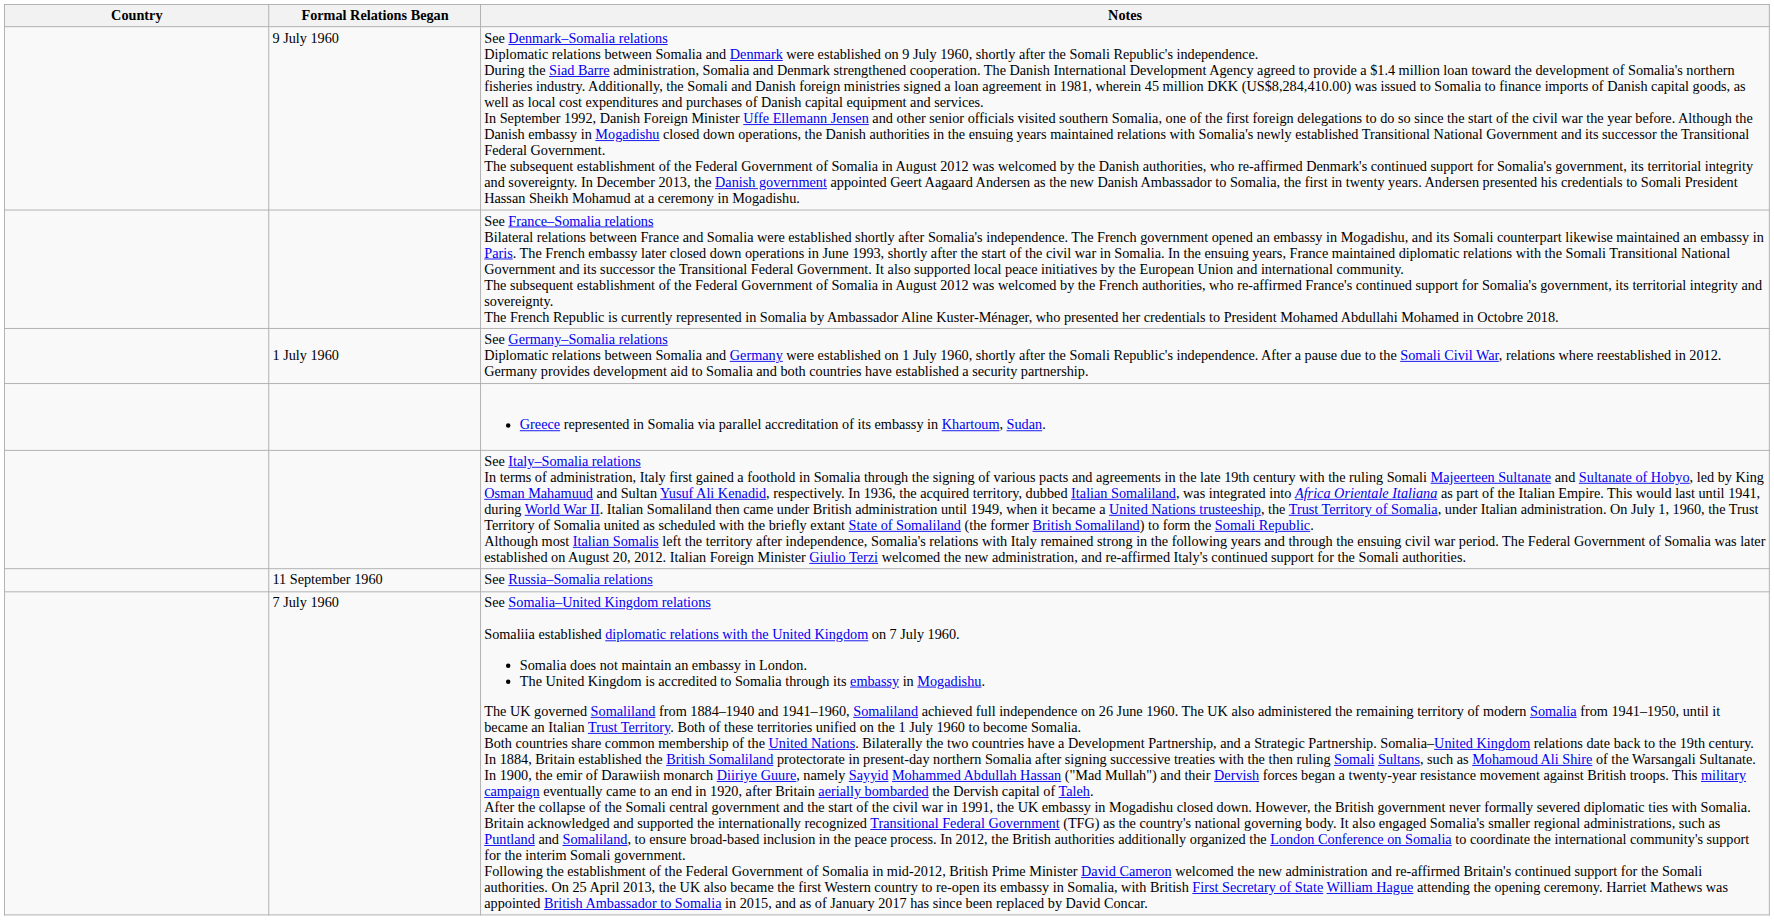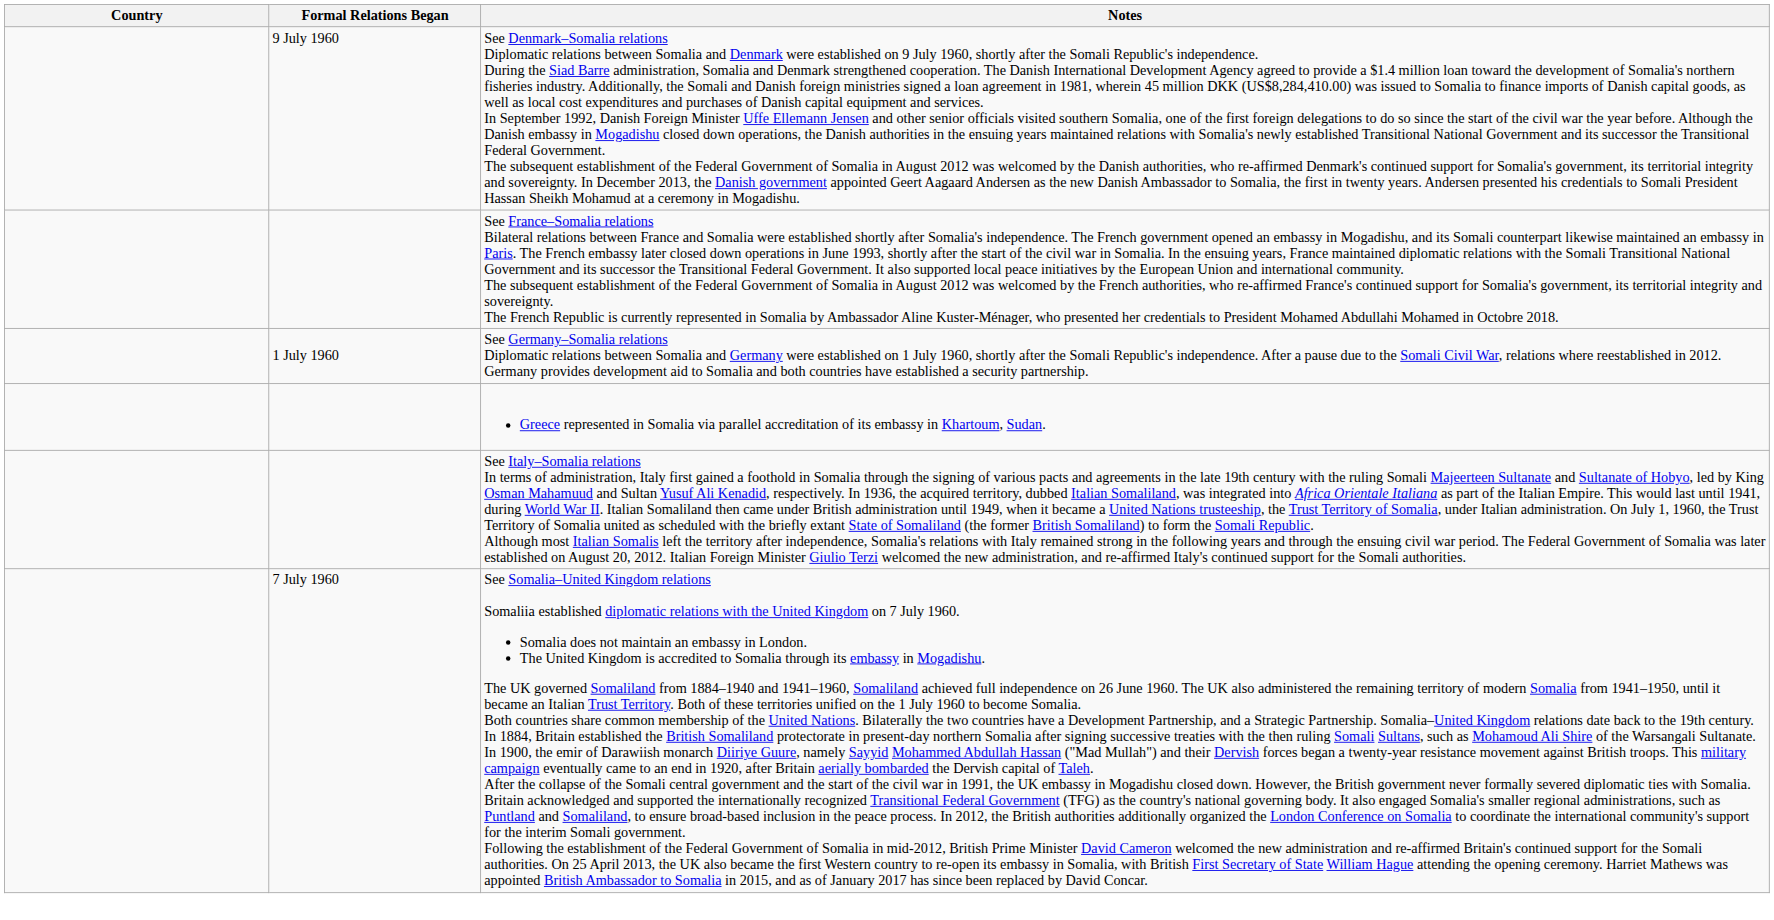- row: (568, 580)
